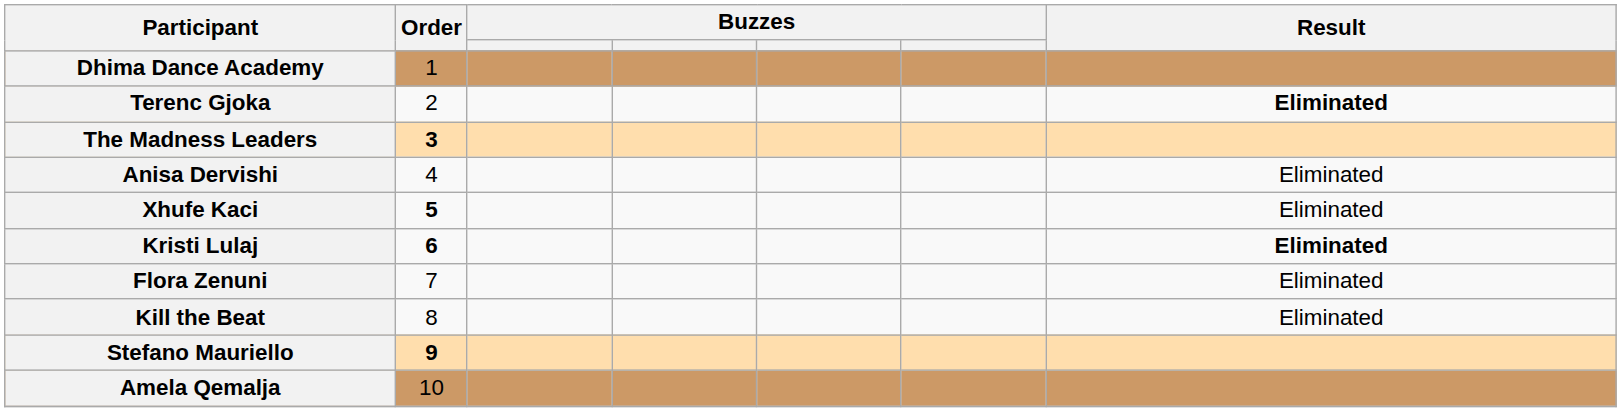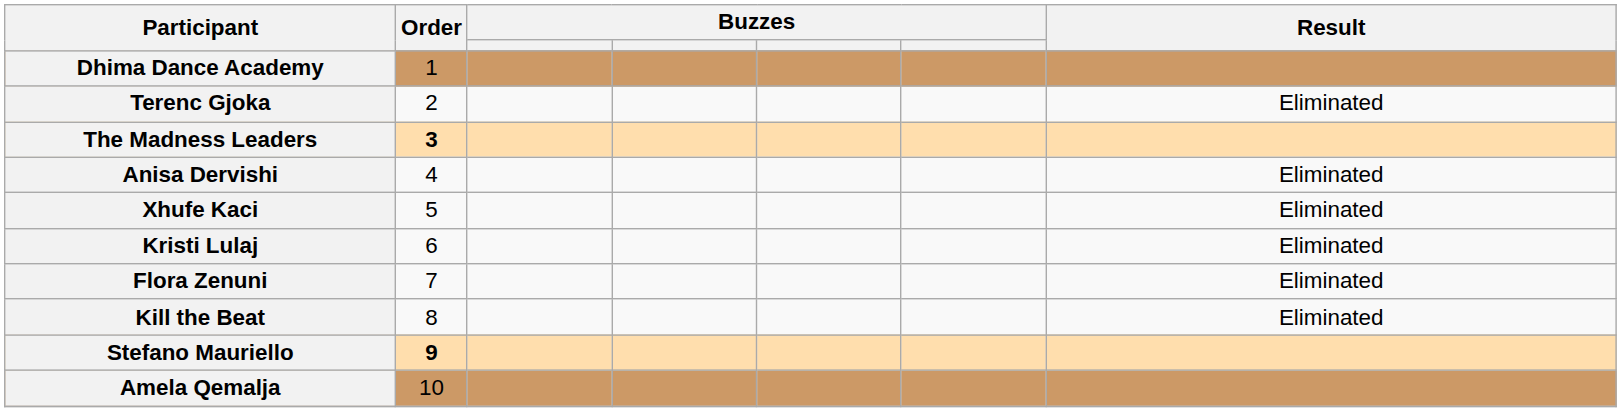(1331, 103) bold -> (1331, 103) normal
(431, 210) bold -> (431, 210) normal
(431, 245) bold -> (431, 245) normal
(1331, 245) bold -> (1331, 245) normal
